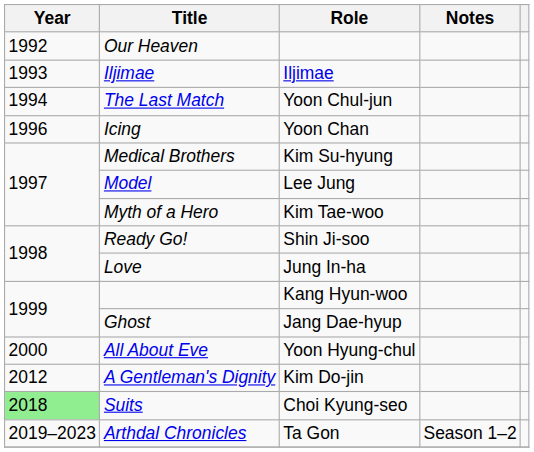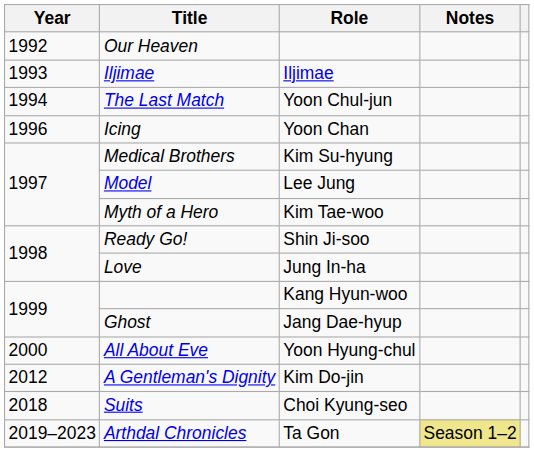(28, 405) lightgreen background -> (28, 405) no background
(470, 433) no background -> (470, 433) khaki background
